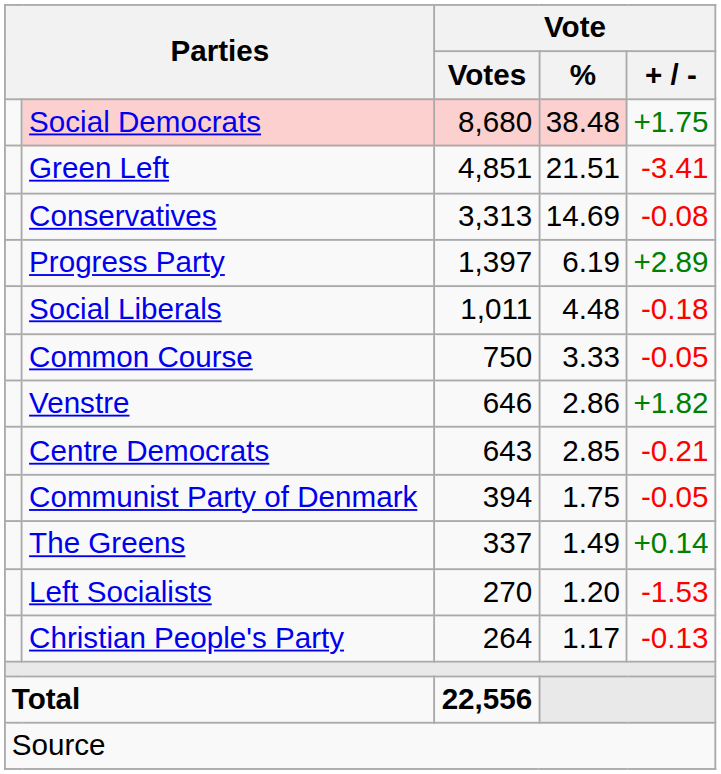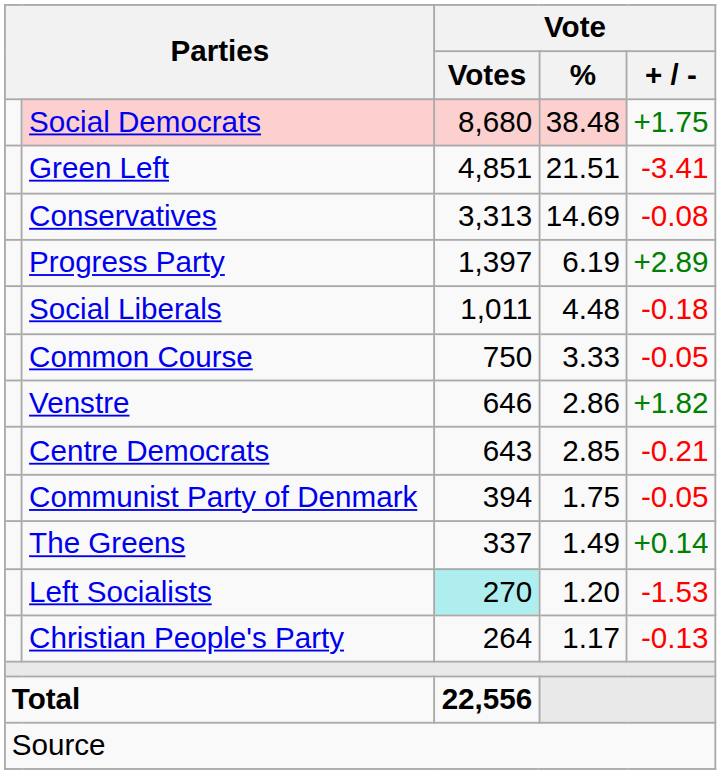(507, 591) no background -> (507, 591) paleturquoise background
